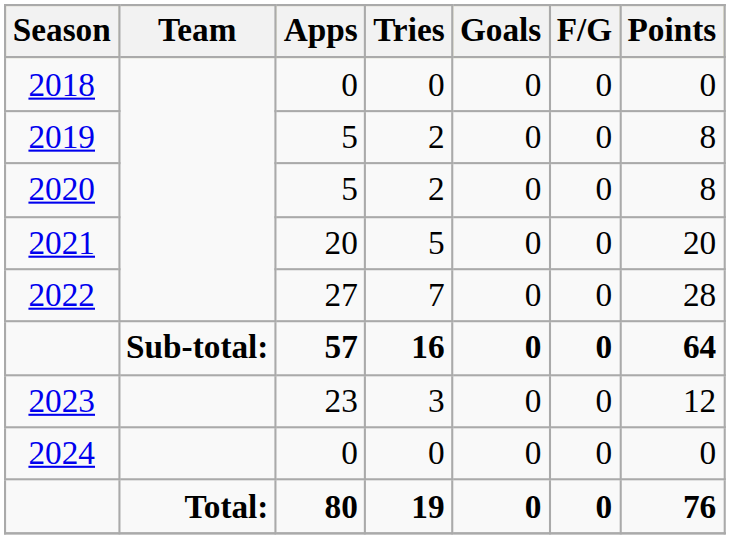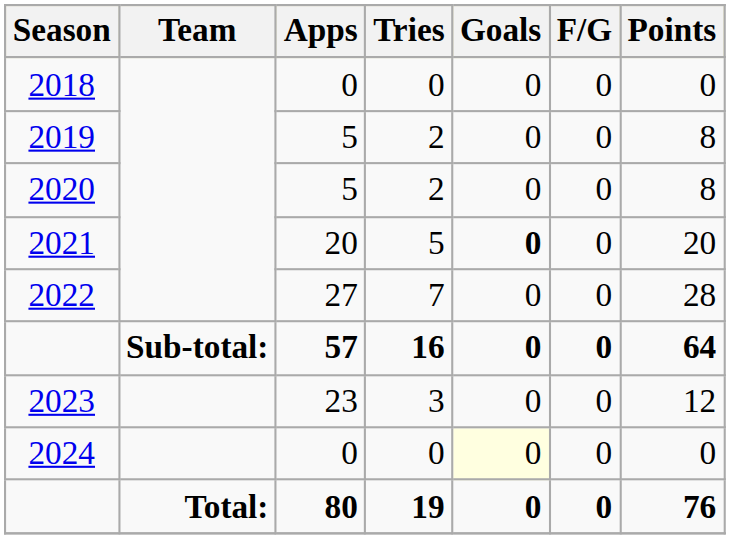(533, 242) normal -> (533, 242) bold
(533, 453) no background -> (533, 453) lightyellow background
